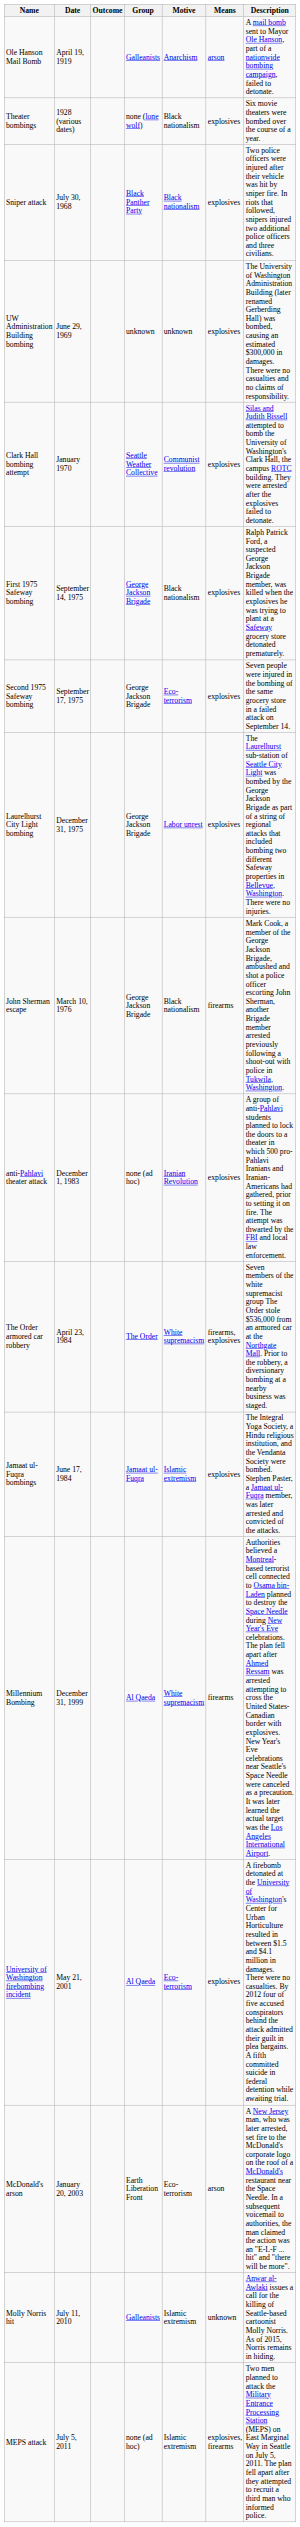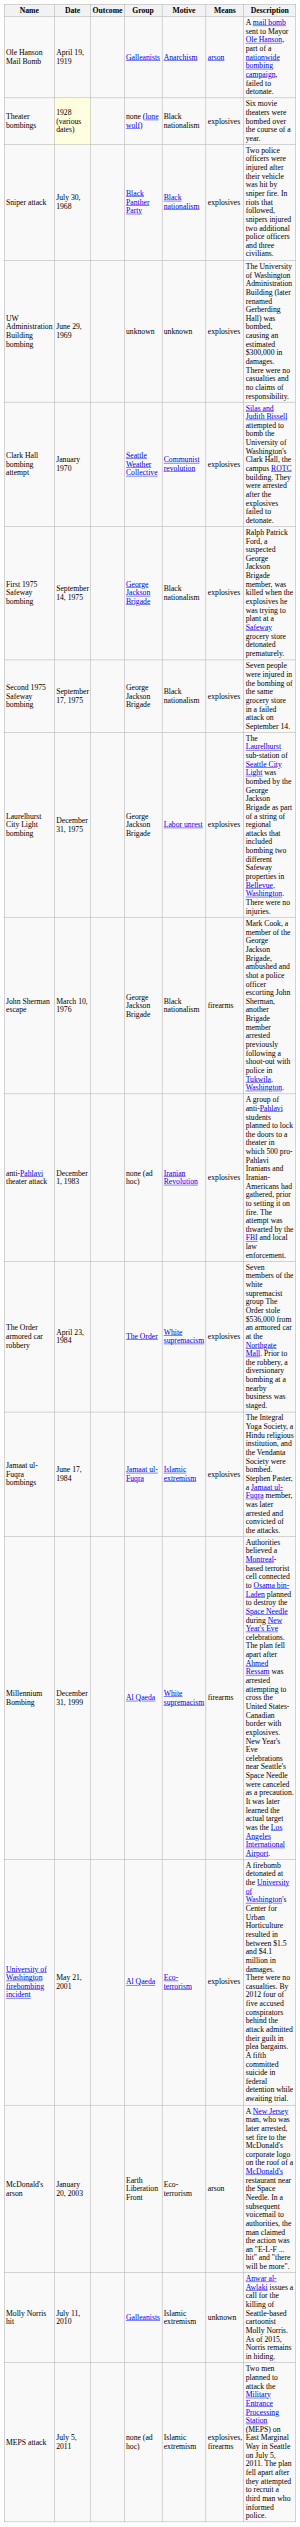(69, 121) no background -> (69, 121) lightyellow background
(178, 696) Eco-terrorism -> (182, 696) Black nationalism
(224, 1336) firearms, explosives -> (224, 1336) explosives
